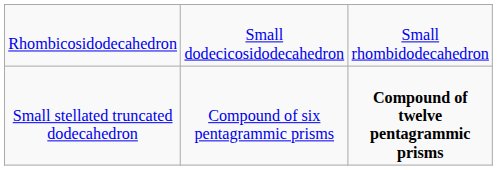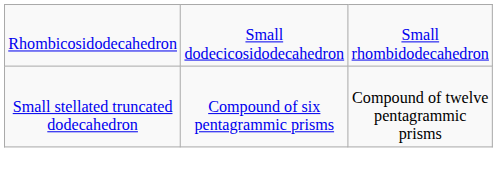(420, 124) bold -> (420, 115) normal
